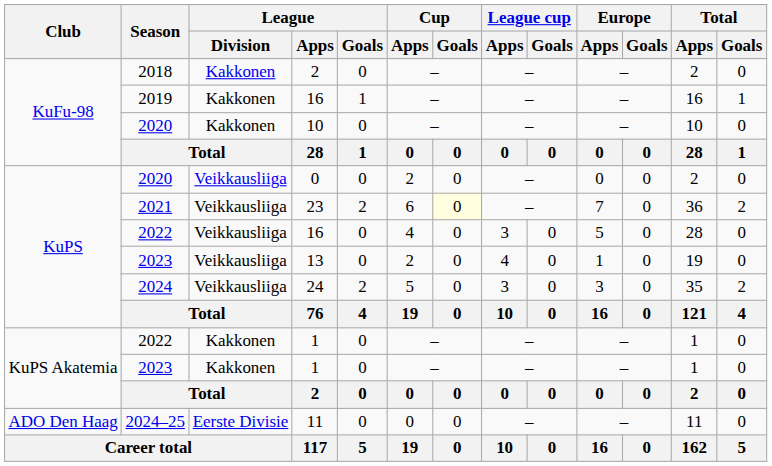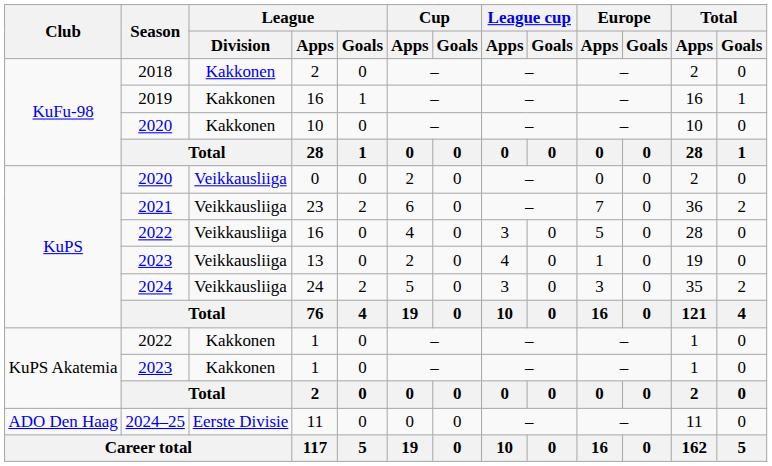(457, 206) lightyellow background -> (457, 206) no background
